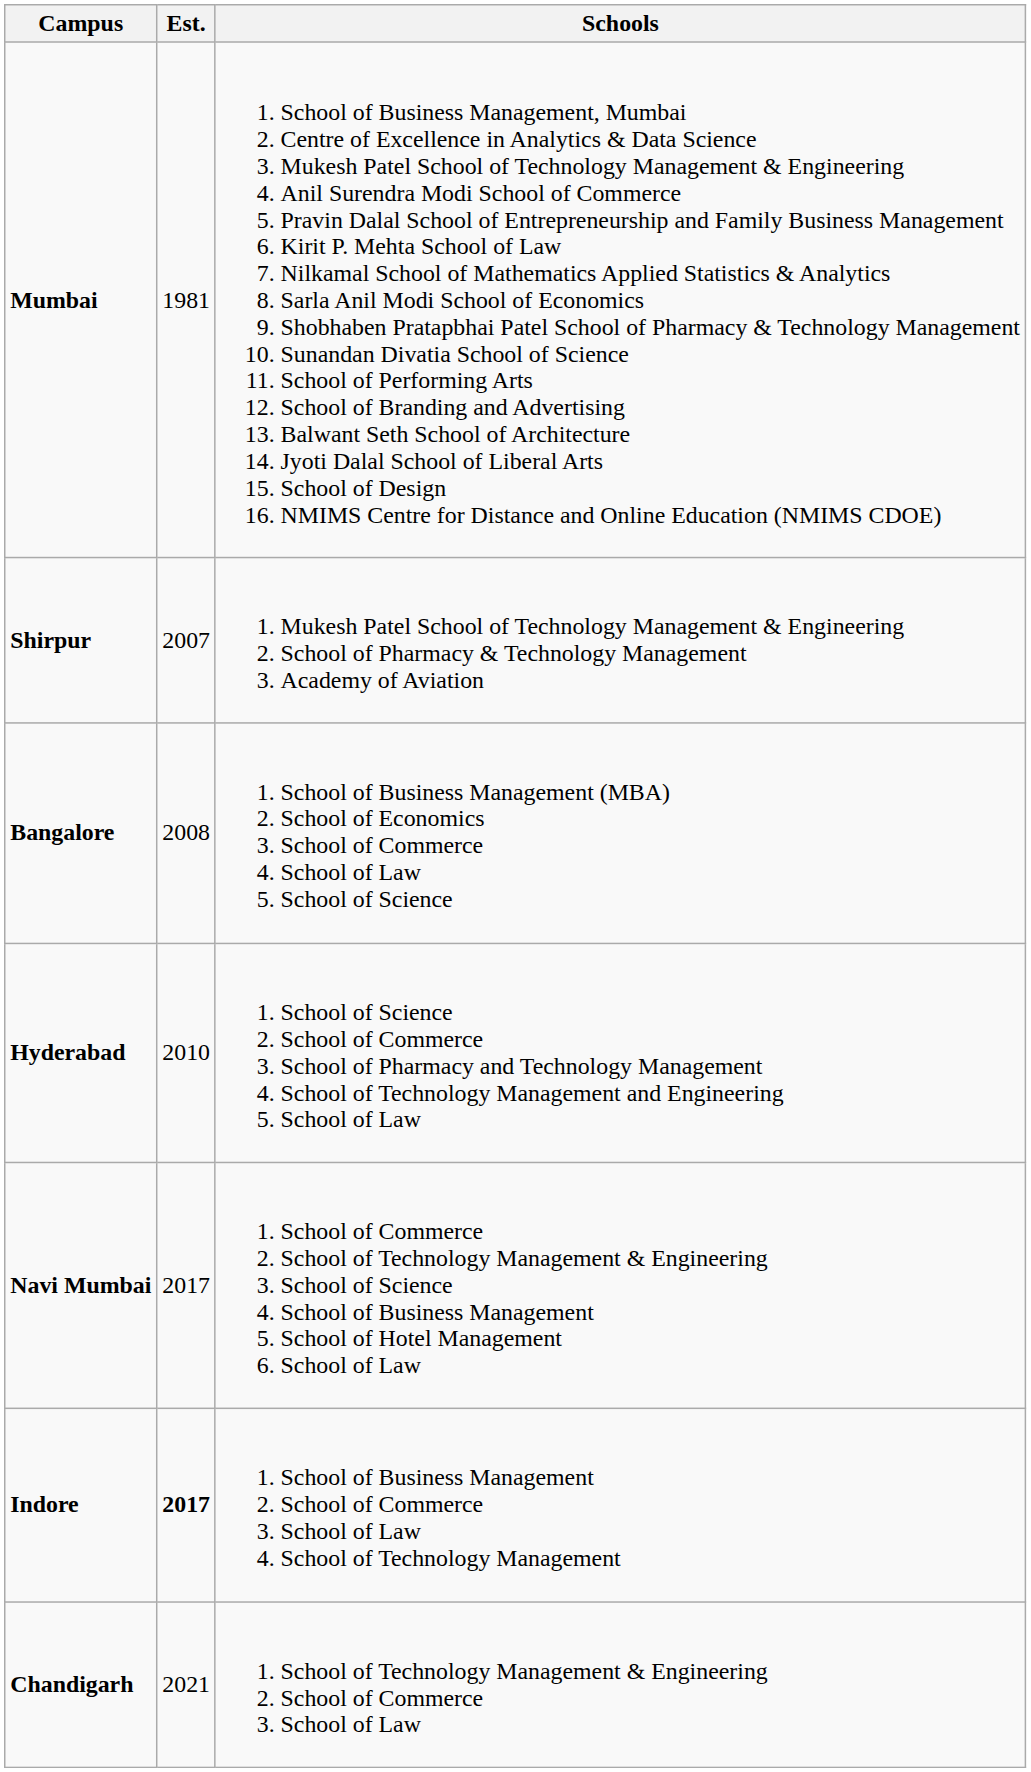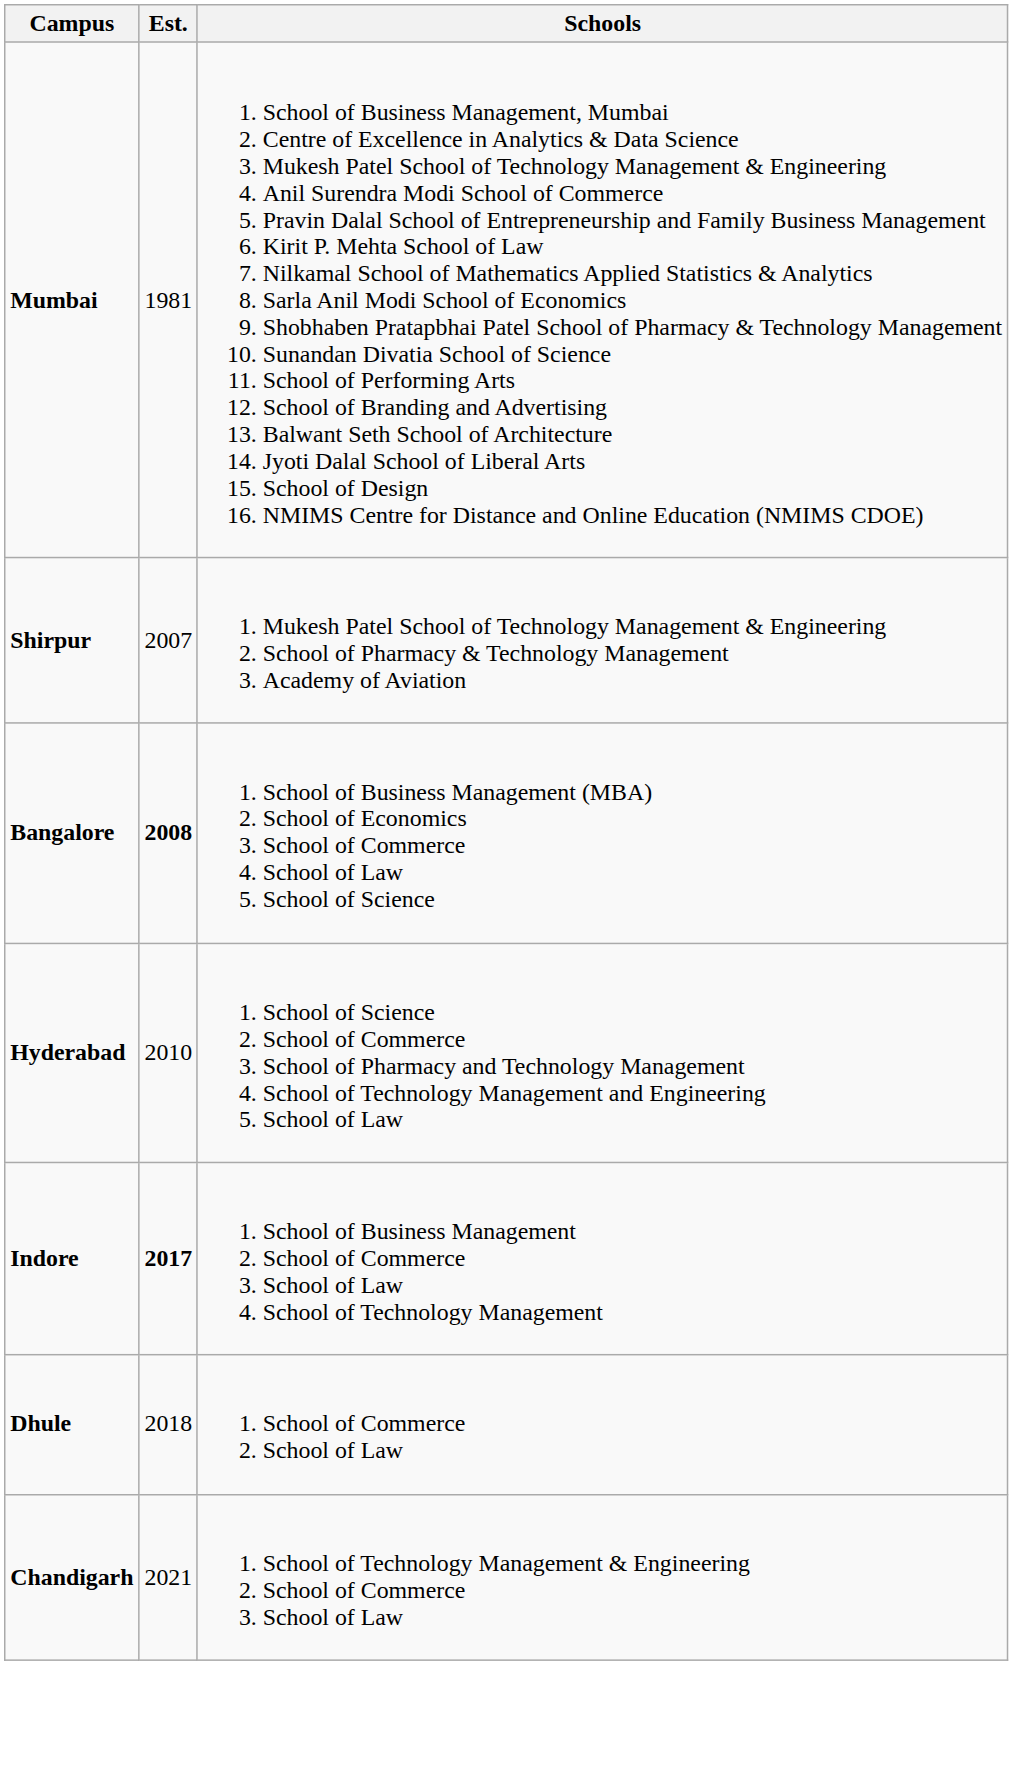(186, 832) normal -> (168, 832) bold
- row: (81, 1285)
+ row: (41, 1424)
